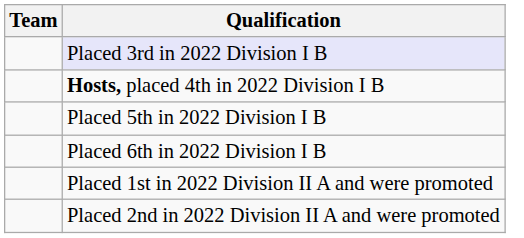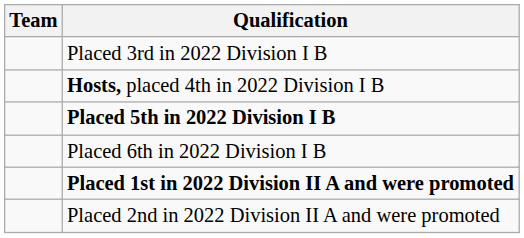(197, 53) lavender background -> (197, 53) no background
(197, 118) normal -> (201, 118) bold
(280, 183) normal -> (290, 183) bold
